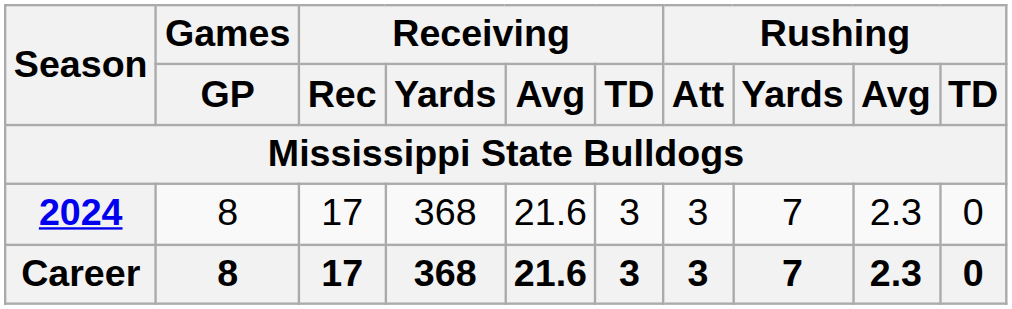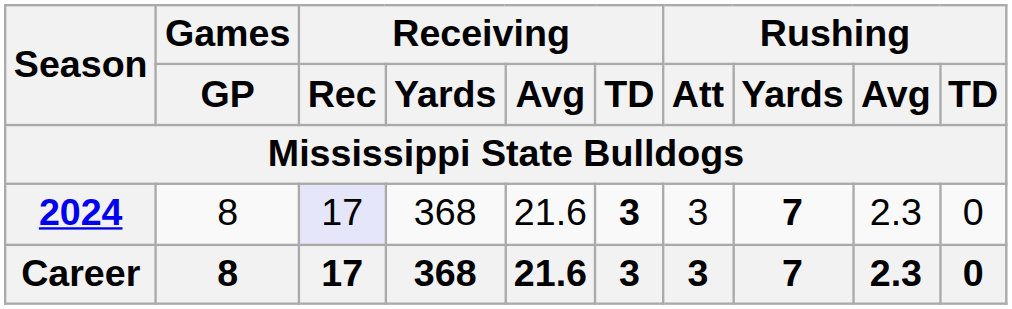(342, 213) no background -> (342, 213) lavender background
(629, 213) normal -> (629, 213) bold
(793, 213) normal -> (793, 213) bold
